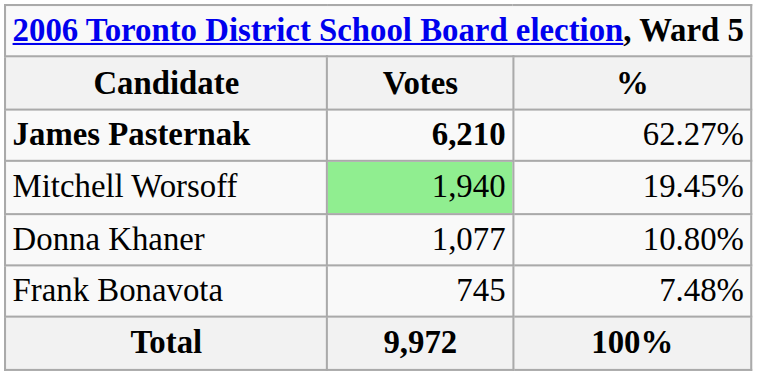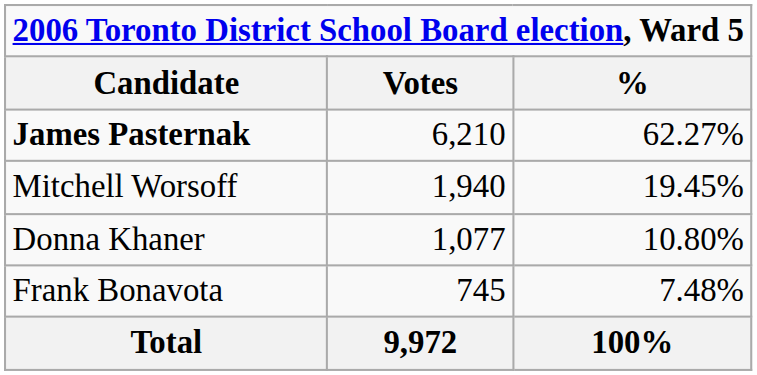(469, 134) bold -> (469, 134) normal
(469, 186) lightgreen background -> (469, 186) no background
